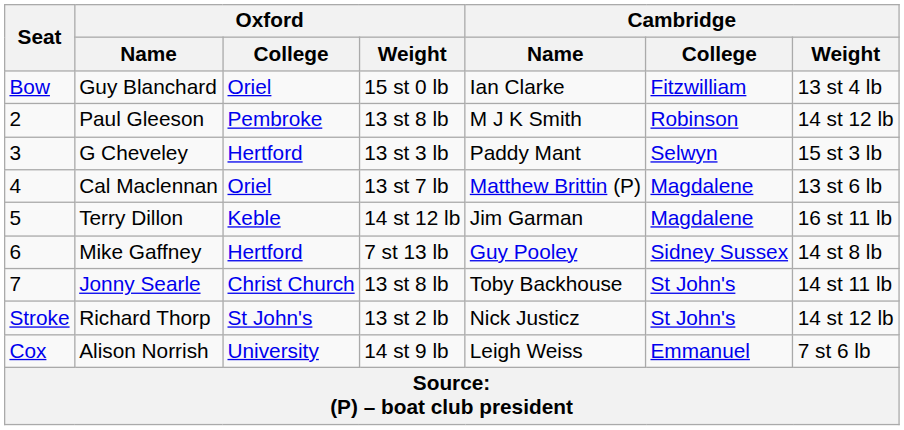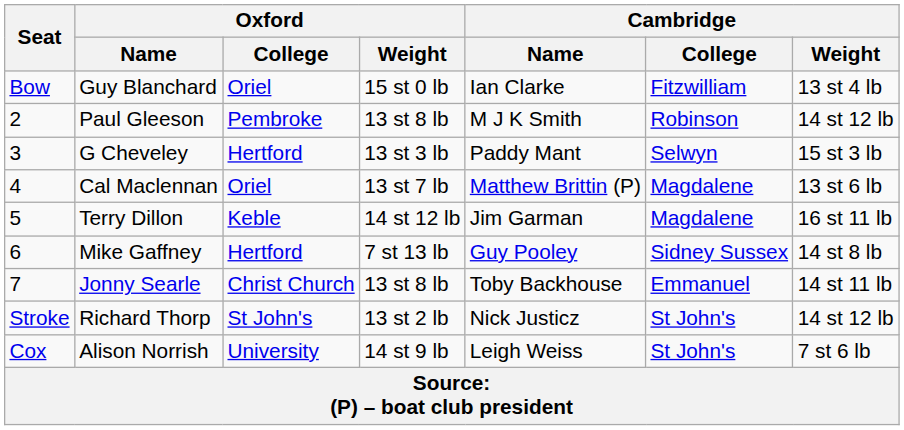(693, 284) St John's -> (700, 284) Emmanuel
(700, 350) Emmanuel -> (693, 350) St John's
